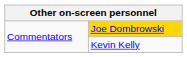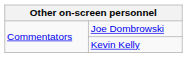(127, 29) gold background -> (127, 29) no background
